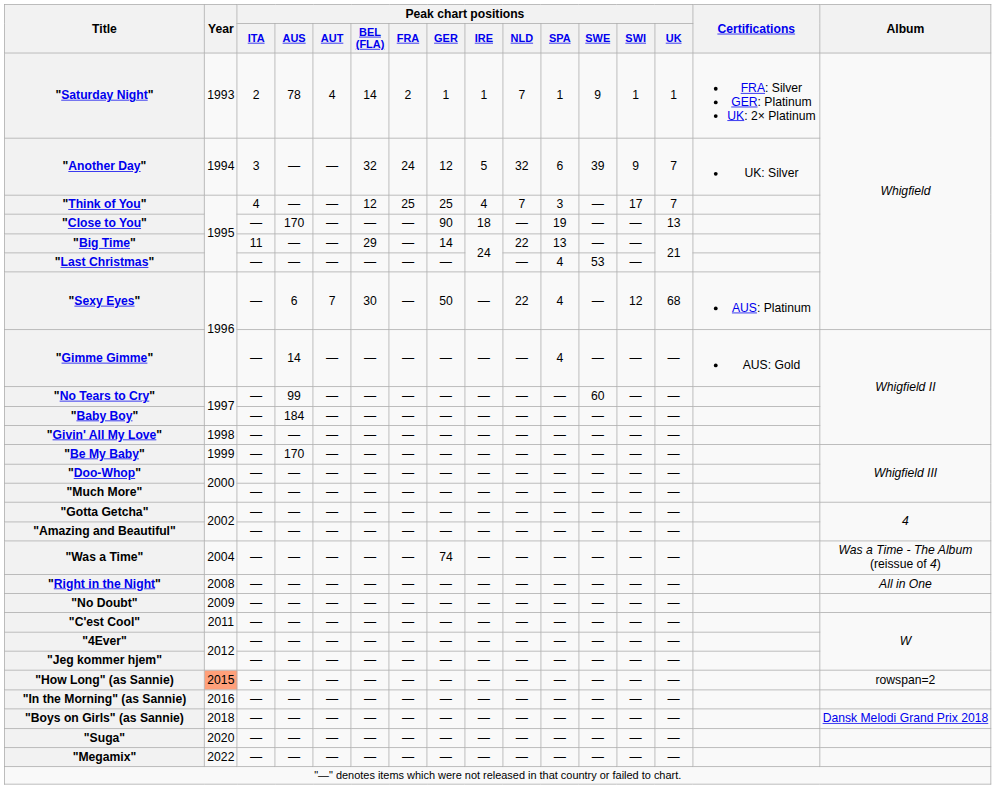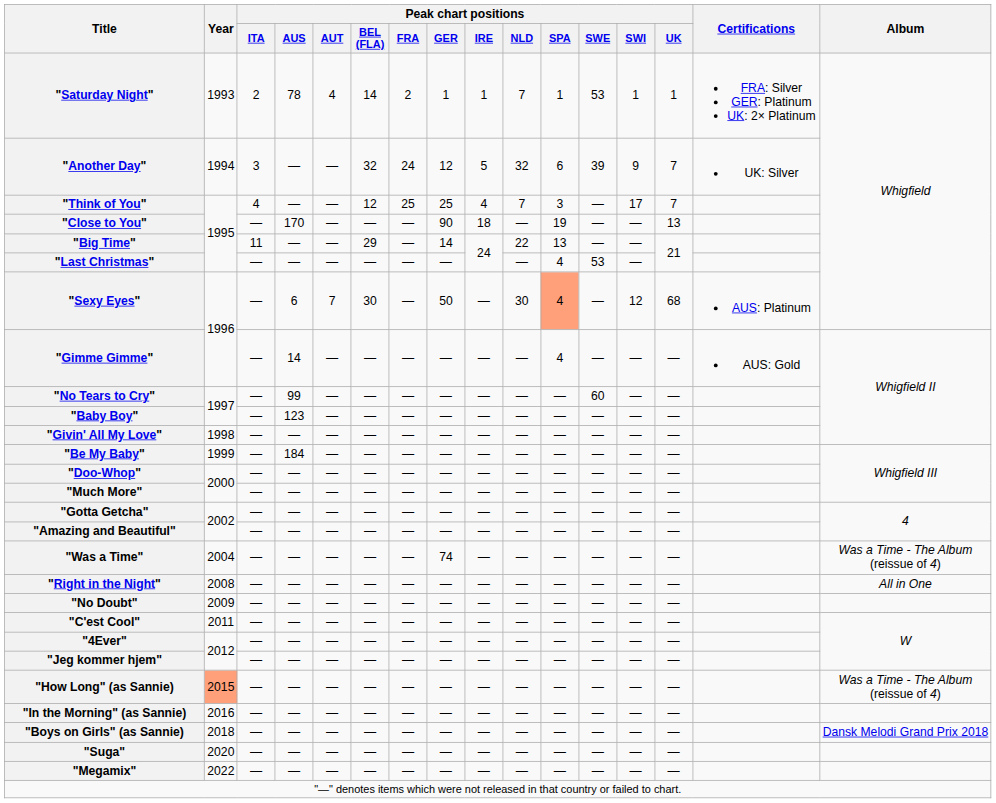(598, 95) 9 -> (598, 95) 53
(522, 300) 22 -> (522, 300) 30
(560, 300) no background -> (560, 300) lightsalmon background
(294, 415) 184 -> (294, 415) 123
(294, 454) 170 -> (294, 454) 184
(905, 680) rowspan=2 -> (905, 687) Was a Time - The Album (reissue of 4)
